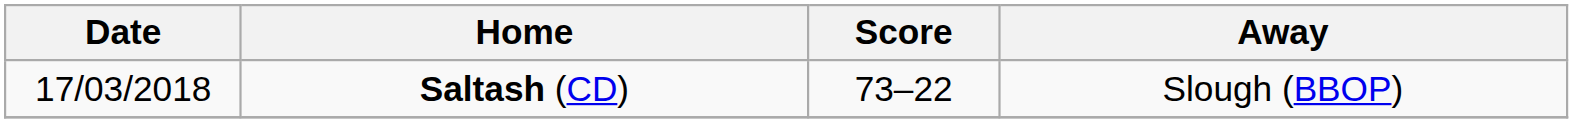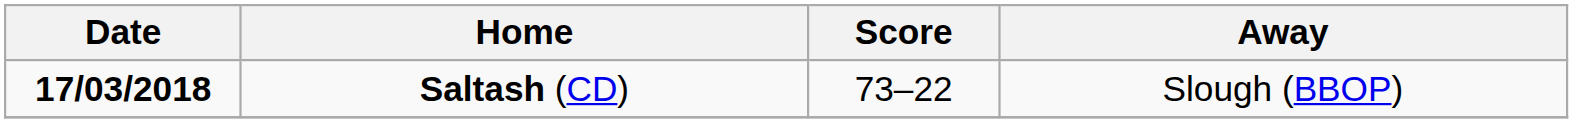(123, 88) normal -> (123, 88) bold
